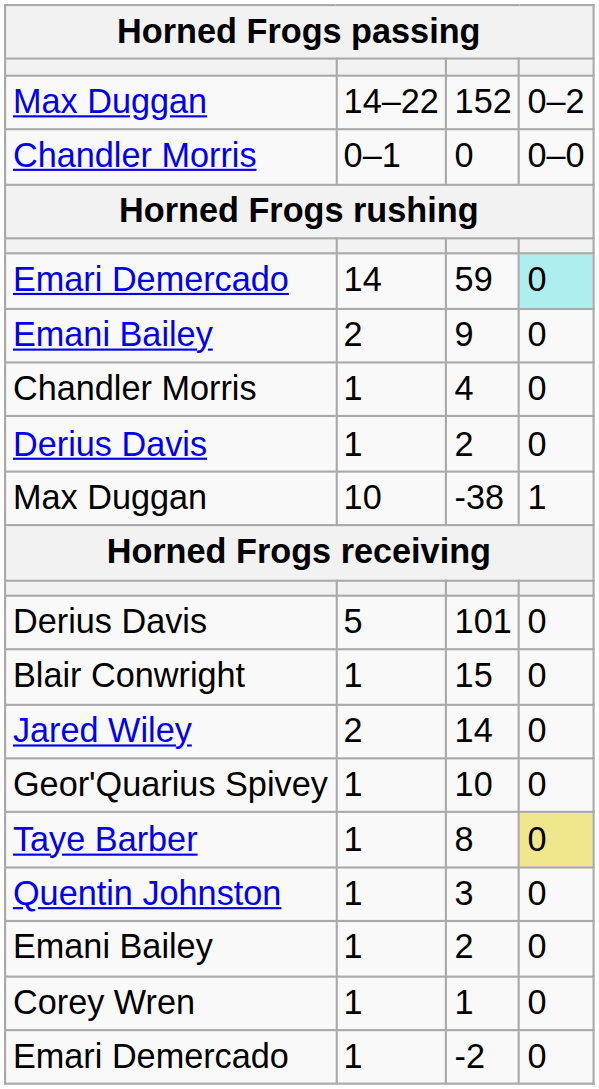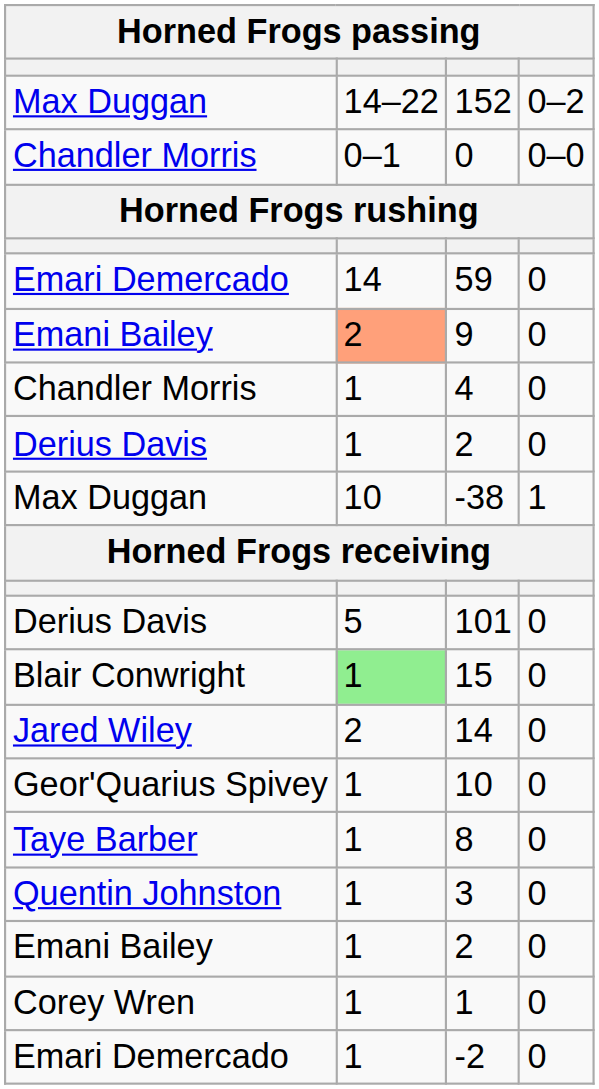(537, 280) paleturquoise background -> (537, 280) no background
(353, 334) no background -> (353, 334) lightsalmon background
(353, 676) no background -> (353, 676) lightgreen background
(537, 839) khaki background -> (537, 839) no background
